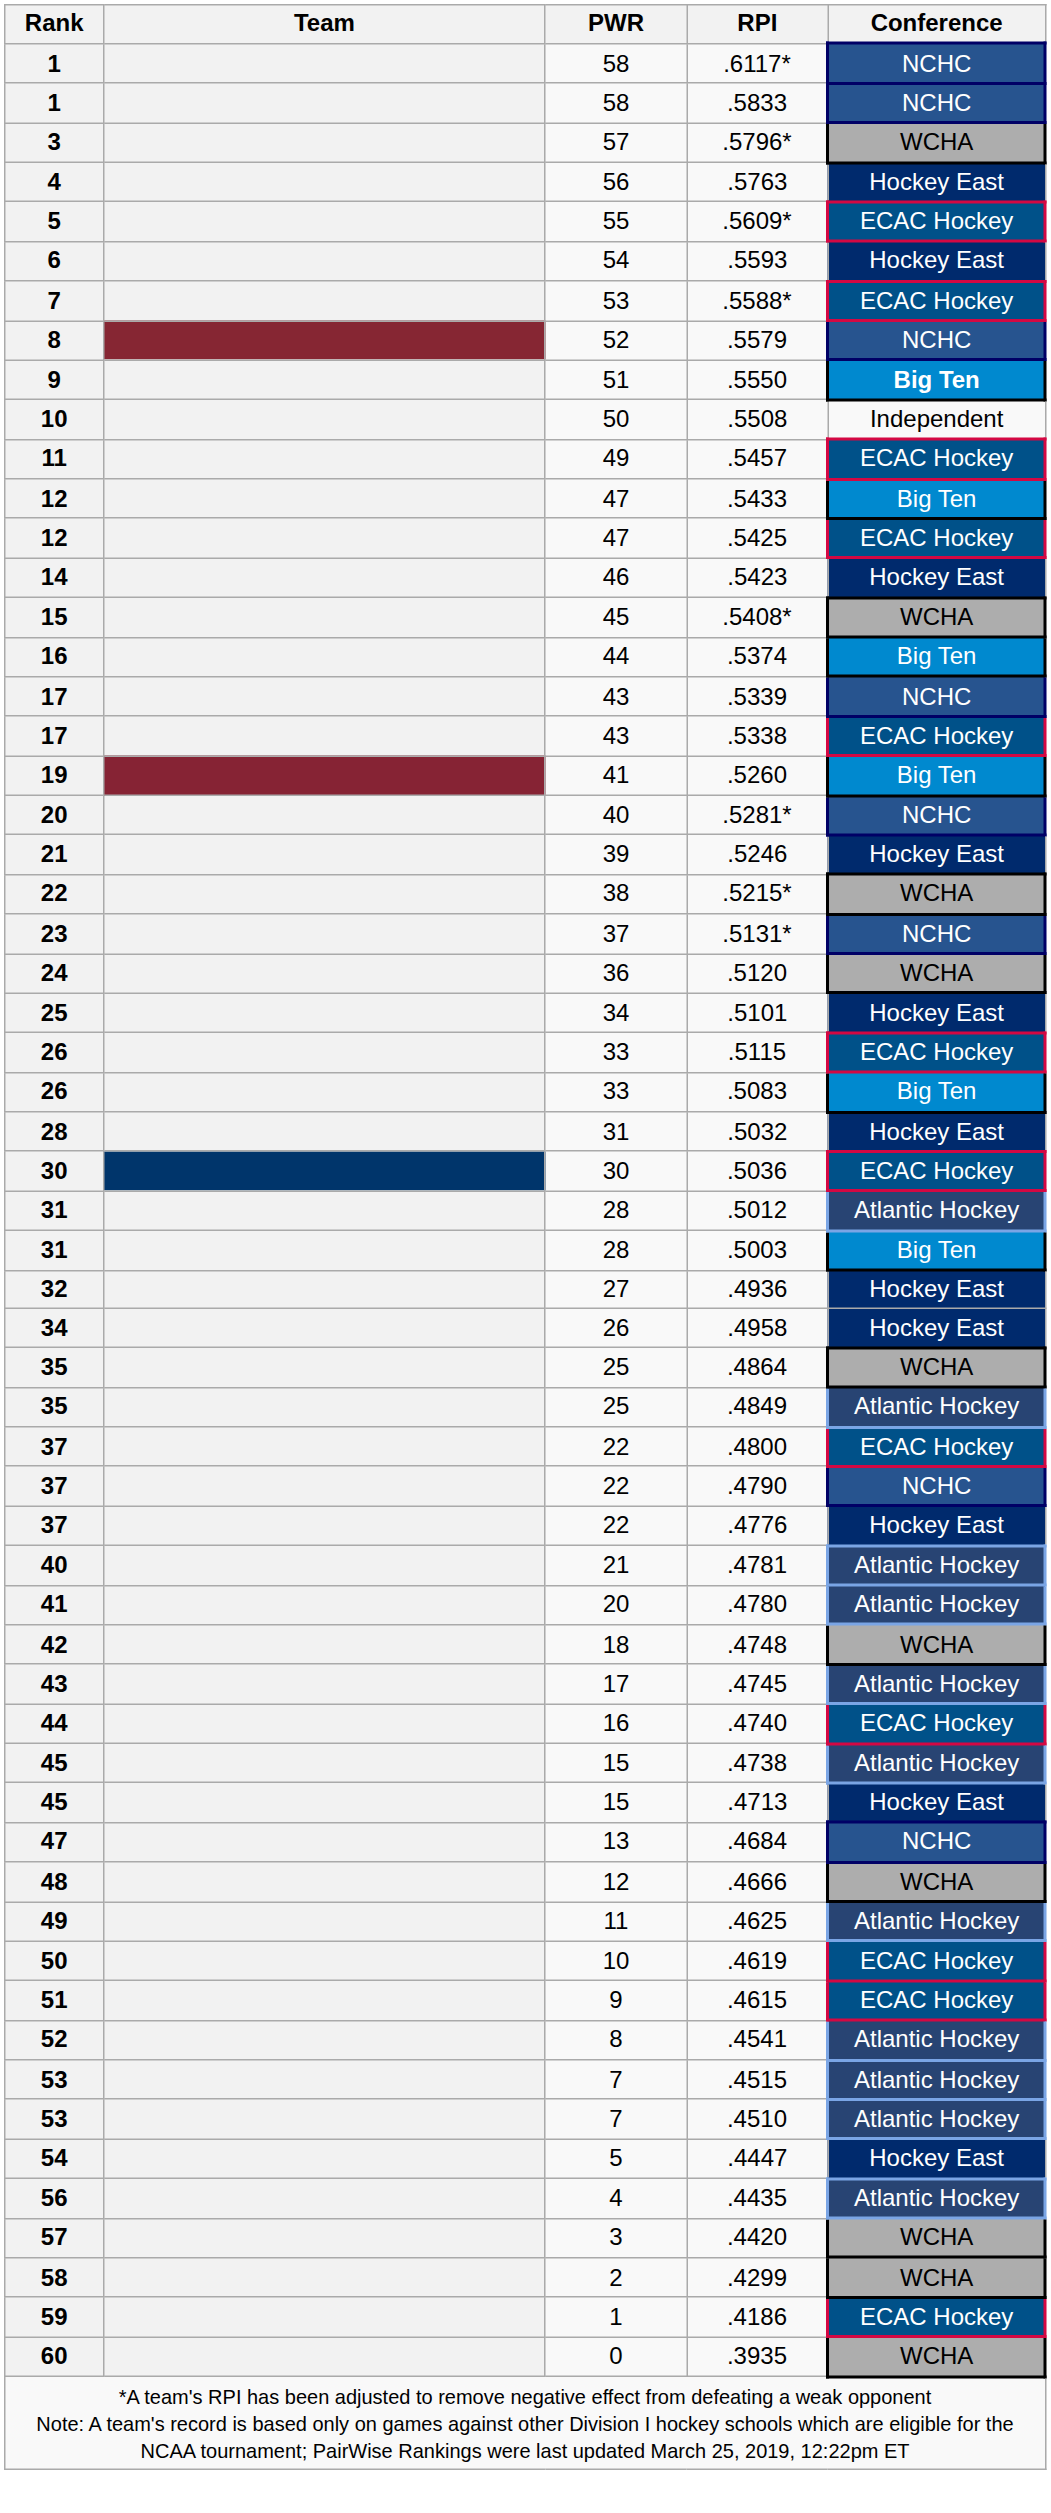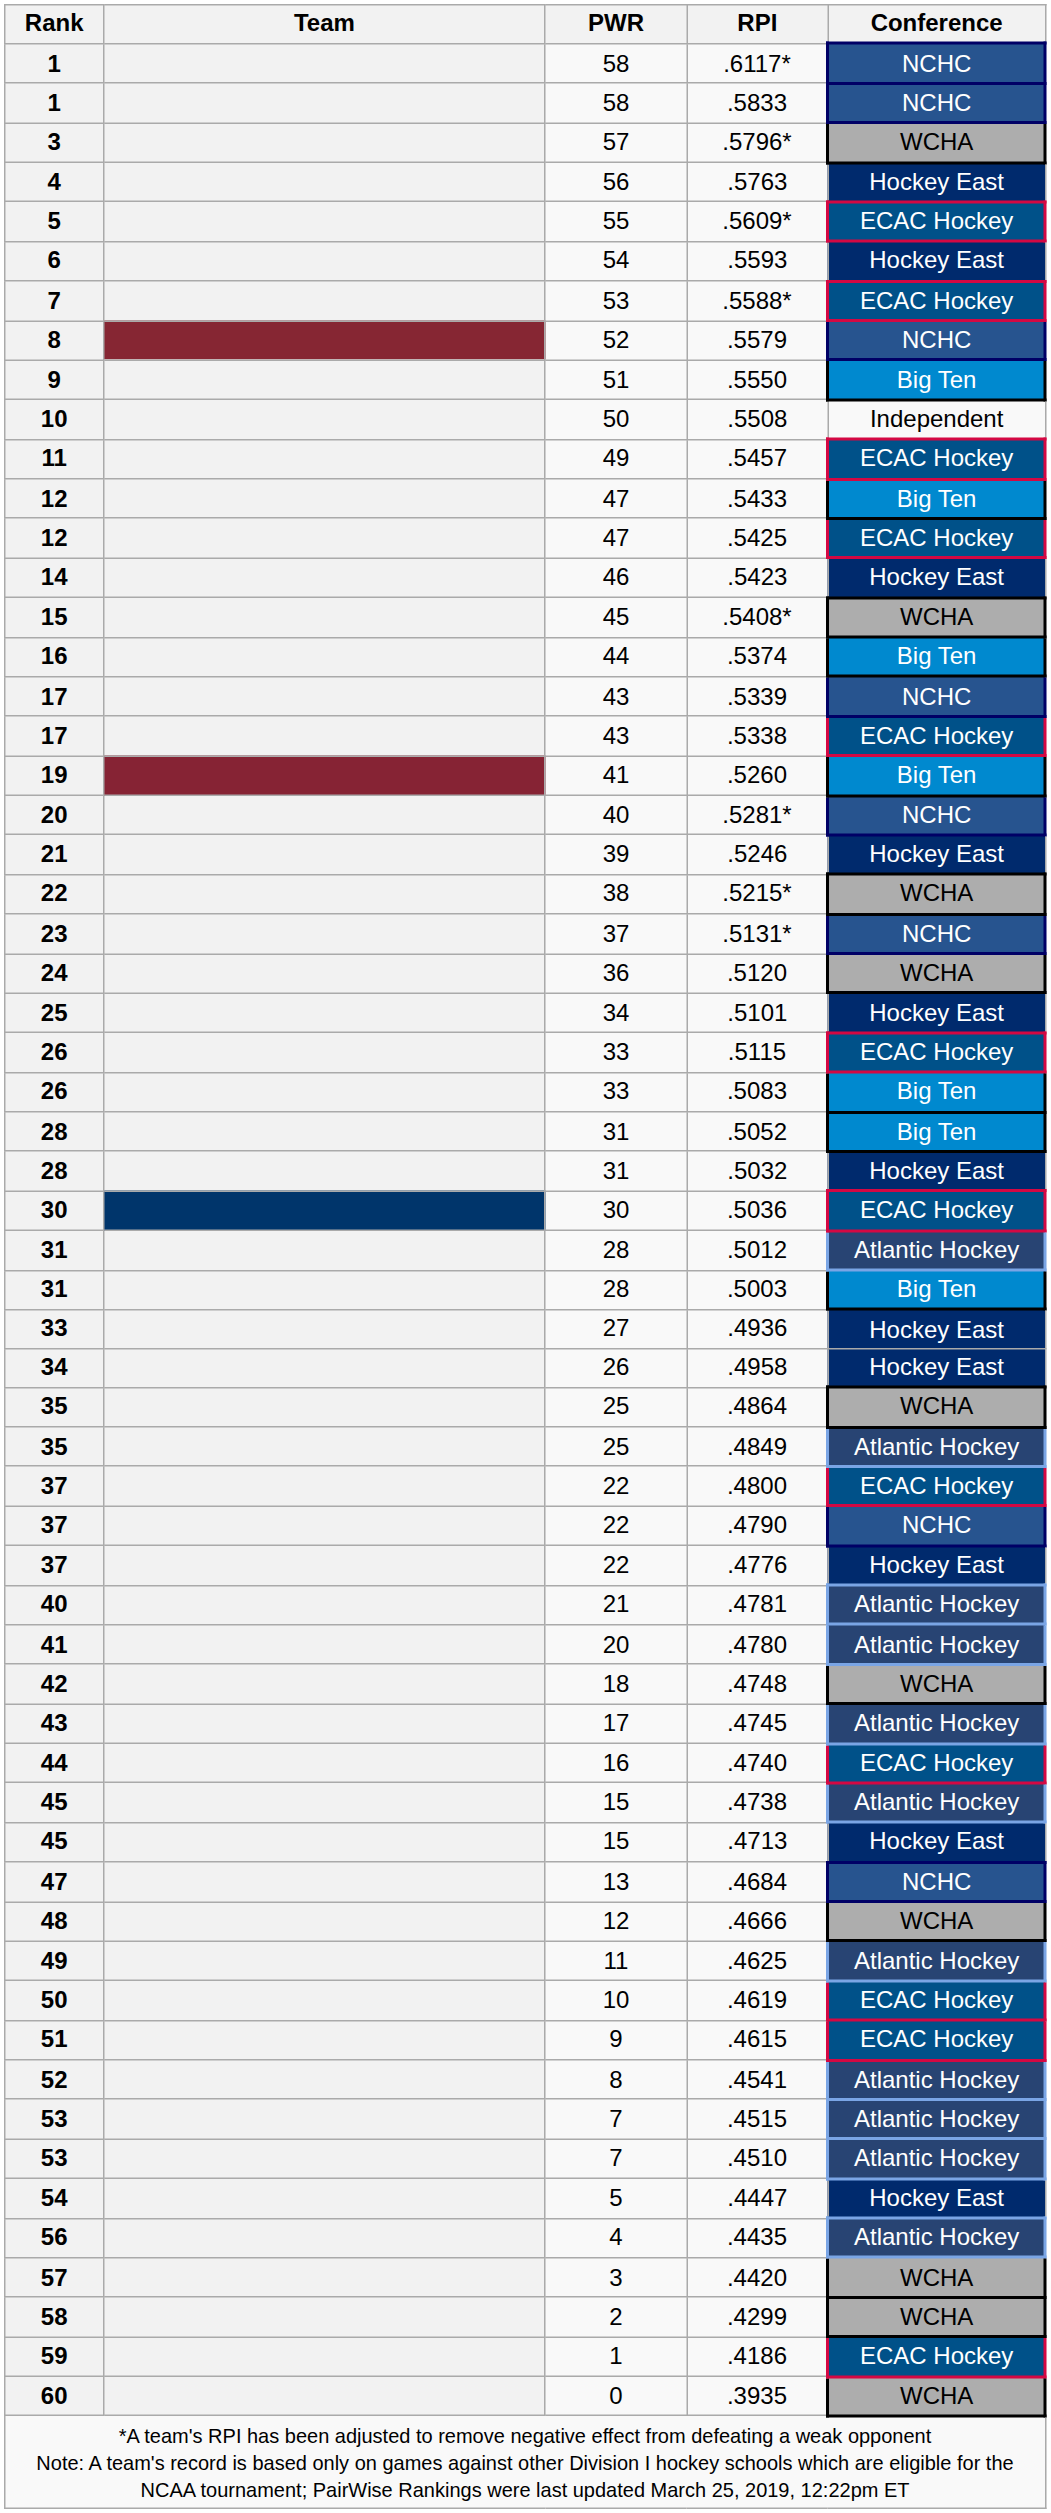(937, 379) bold -> (937, 379) normal
+ row: (757, 1131)
(54, 1289) 32 -> (54, 1328) 33
